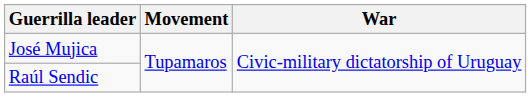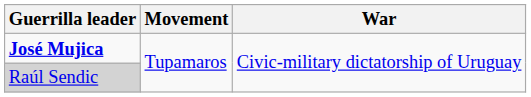(53, 48) normal -> (56, 48) bold
(54, 77) no background -> (54, 77) lightgrey background
